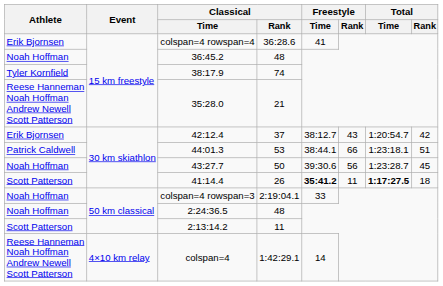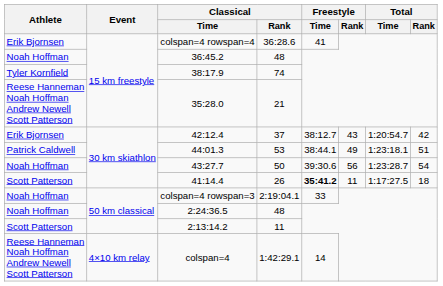(352, 150) 66 -> (352, 150) 49
(425, 166) 45 -> (424, 166) 54
(389, 181) bold -> (388, 181) normal
